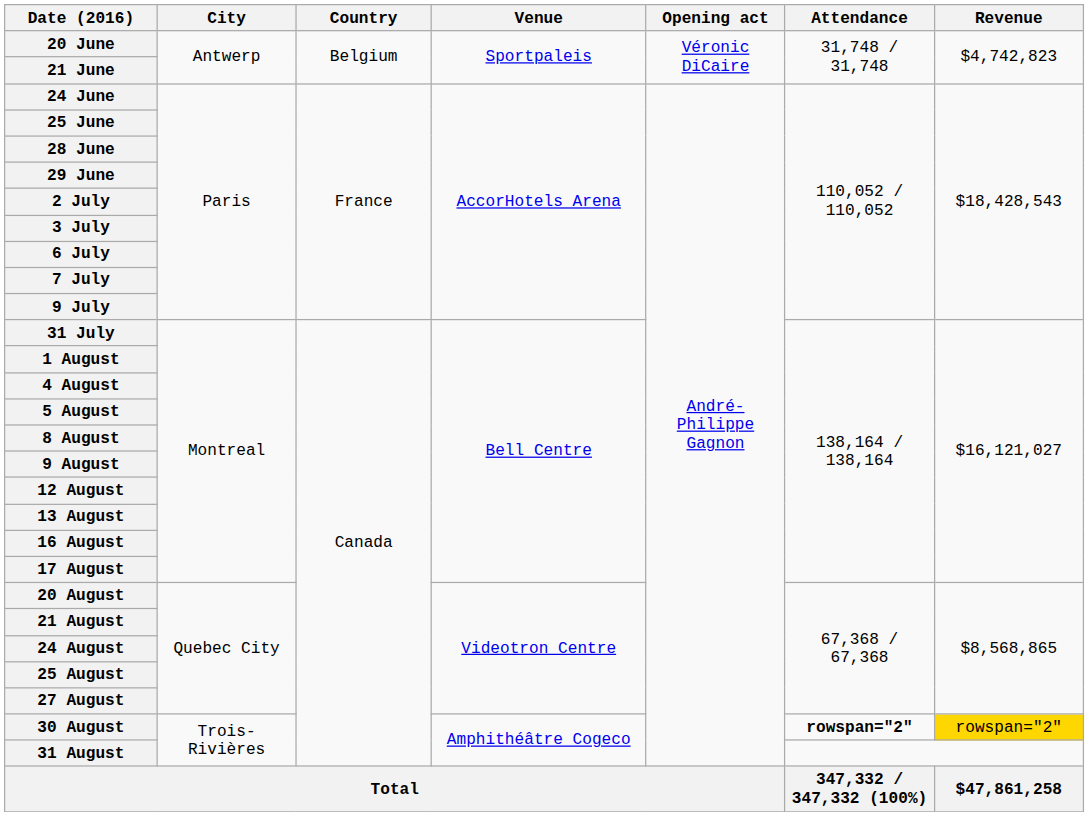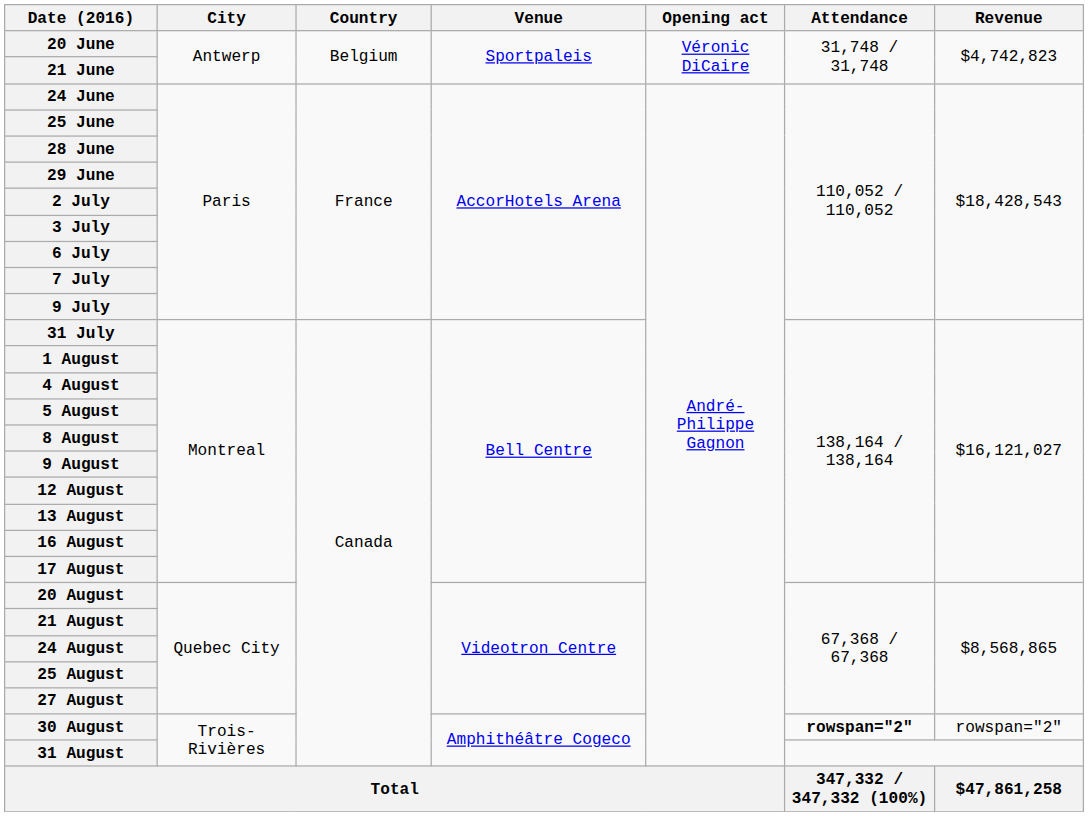(1009, 727) gold background -> (1009, 727) no background
